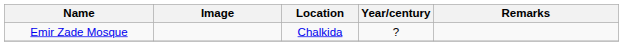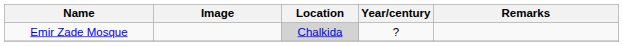(320, 31) no background -> (320, 31) lightgrey background
